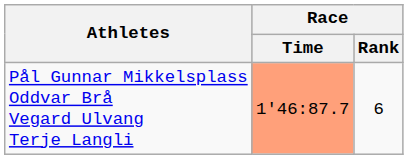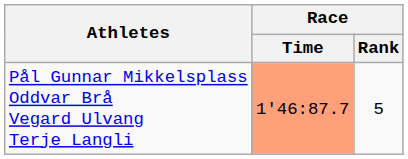(379, 108) 6 -> (379, 108) 5
